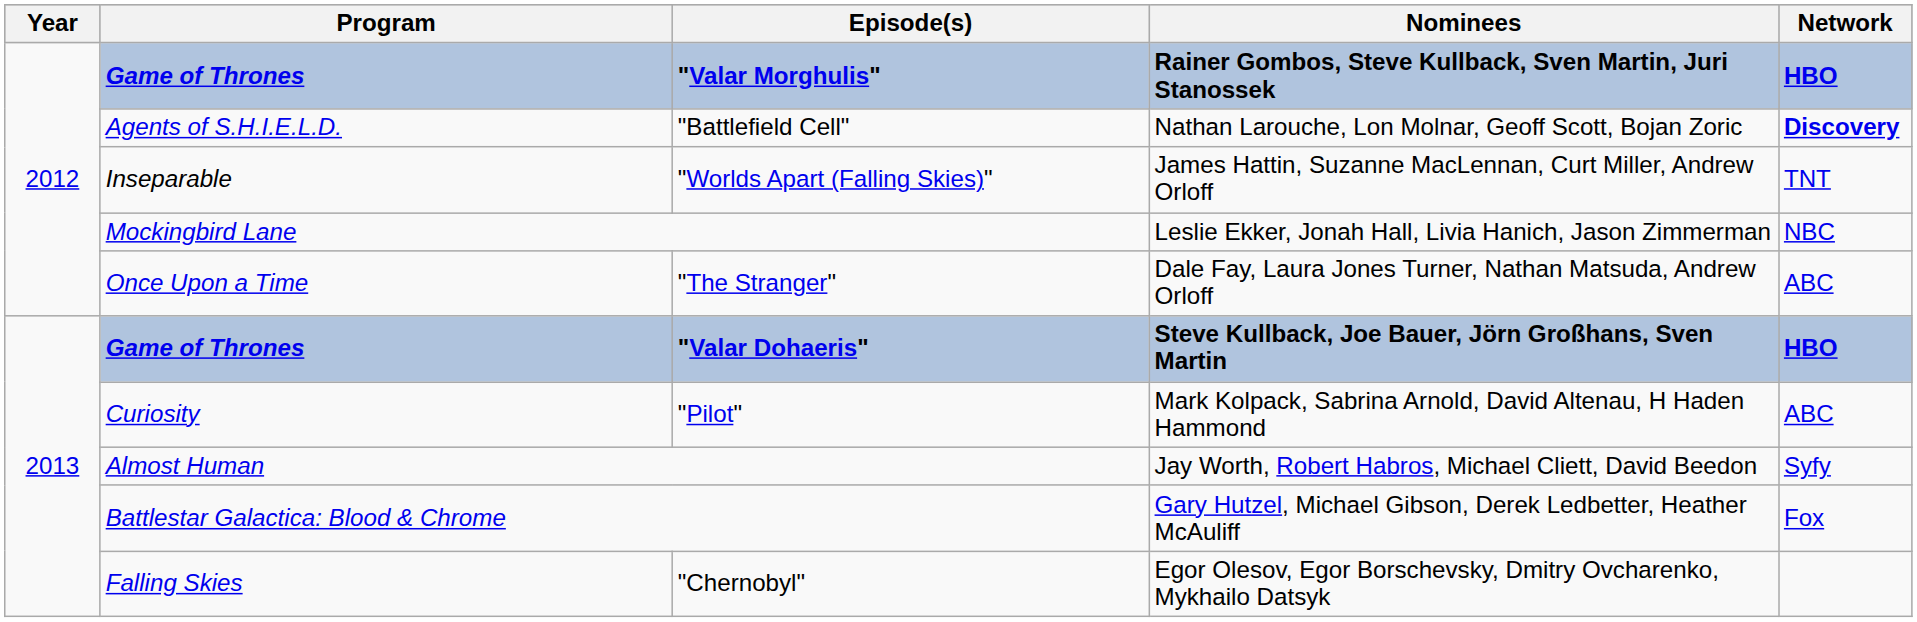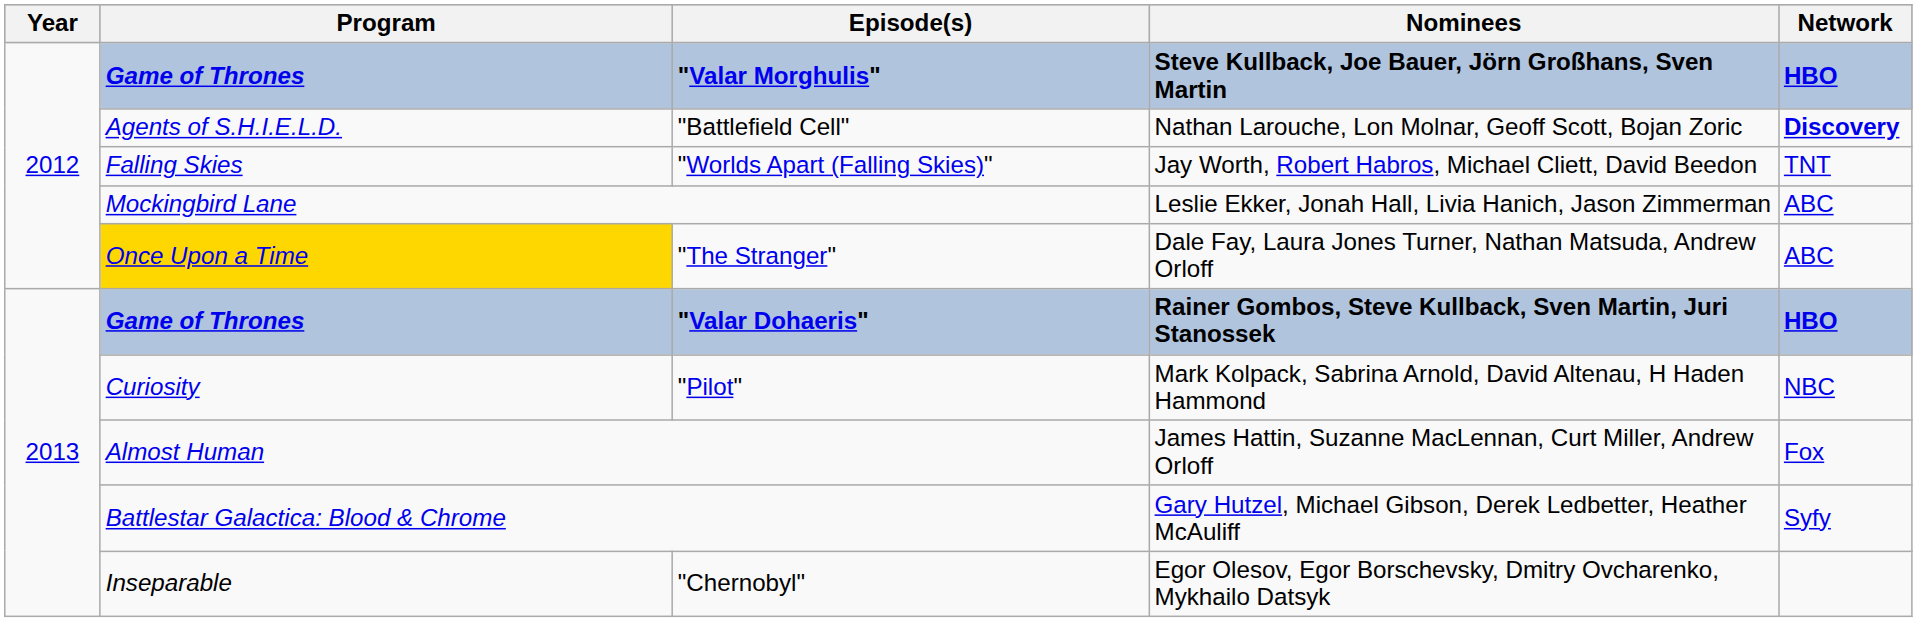(1441, 75) Rainer Gombos, Steve Kullback, Sven Martin, Juri Stanossek -> (1434, 75) Steve Kullback, Joe Bauer, Jörn Großhans, Sven Martin
(169, 179) Inseparable -> (174, 165) Falling Skies
(1454, 179) James Hattin, Suzanne MacLennan, Curt Miller, Andrew Orloff -> (1456, 165) Jay Worth, Robert Habros, Michael Cliett, David Beedon
(1809, 231) NBC -> (1809, 204) ABC
(207, 283) no background -> (207, 256) gold background
(1434, 348) Steve Kullback, Joe Bauer, Jörn Großhans, Sven Martin -> (1441, 321) Rainer Gombos, Steve Kullback, Sven Martin, Juri Stanossek
(1809, 414) ABC -> (1809, 387) NBC
(1456, 466) Jay Worth, Robert Habros, Michael Cliett, David Beedon -> (1454, 452) James Hattin, Suzanne MacLennan, Curt Miller, Andrew Orloff
(1807, 466) Syfy -> (1804, 452) Fox
(1804, 517) Fox -> (1807, 517) Syfy
(174, 583) Falling Skies -> (169, 583) Inseparable
